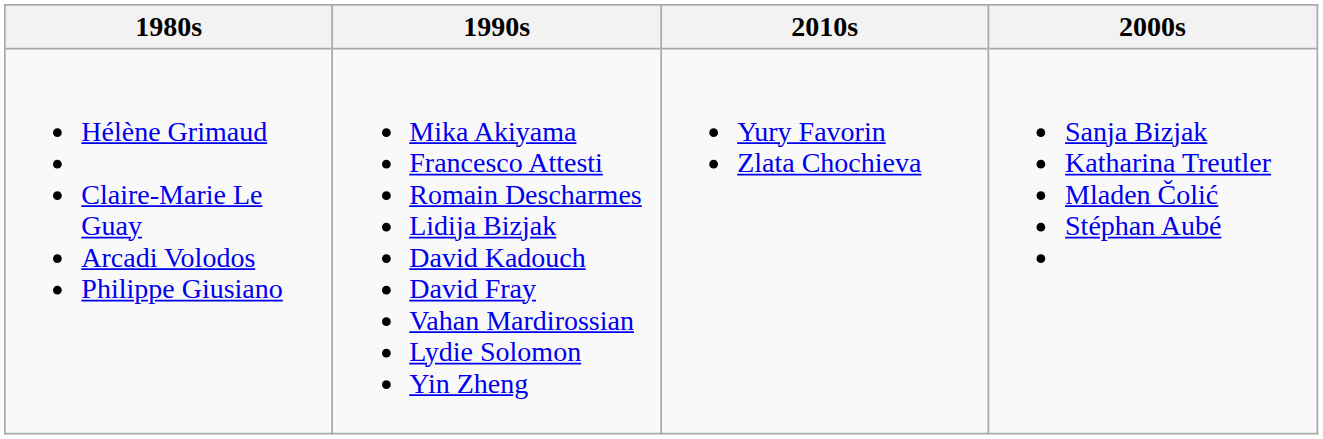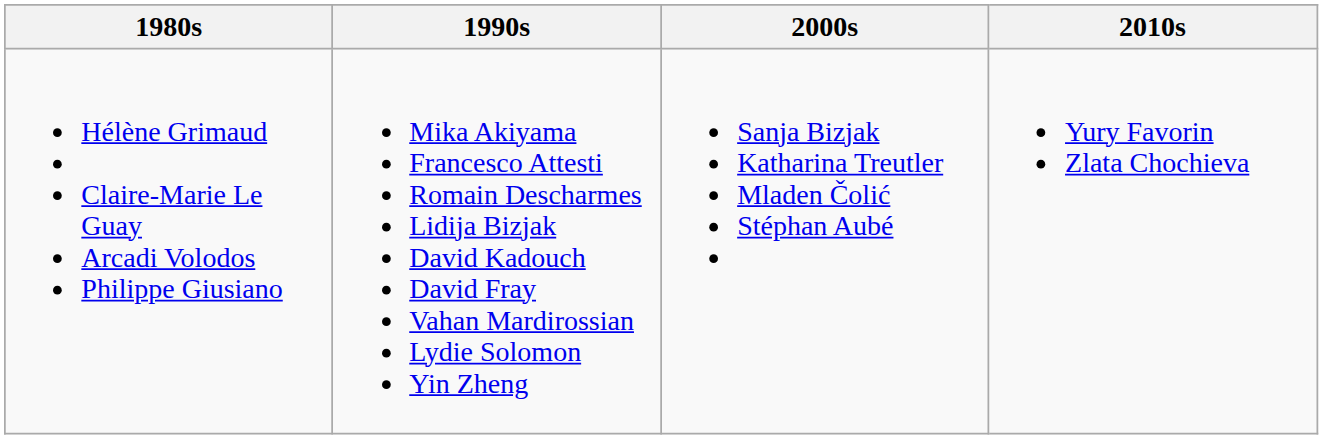columns swapped: (1153, 26) <-> (825, 26)
